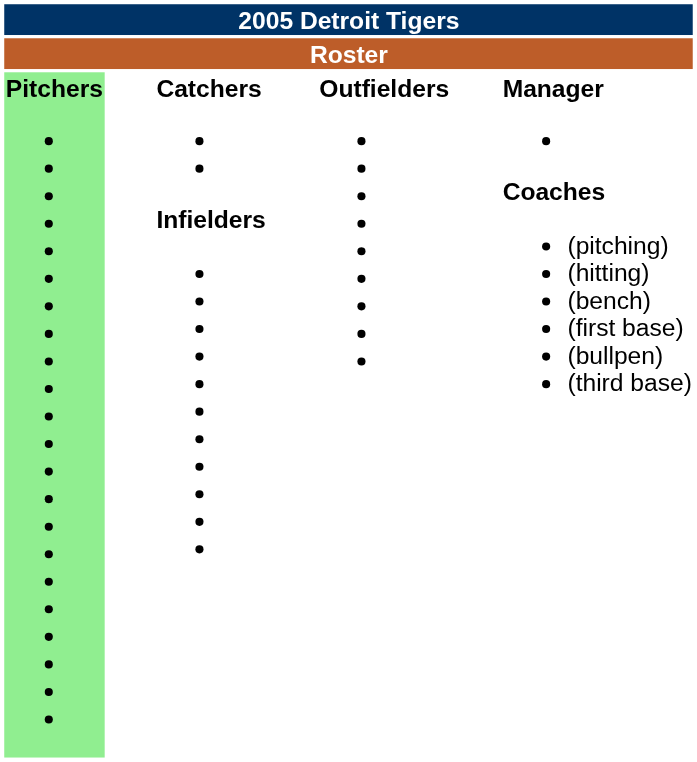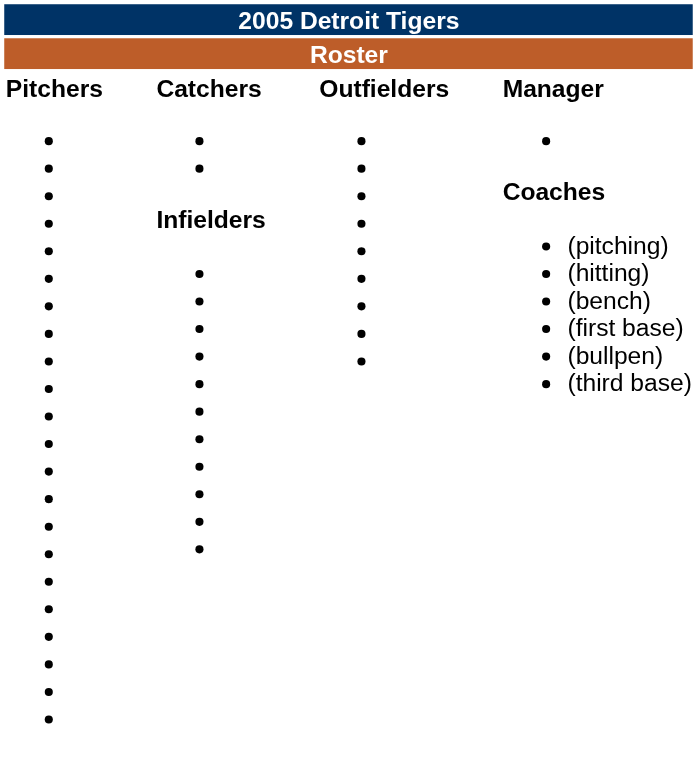(54, 403) lightgreen background -> (54, 403) no background
